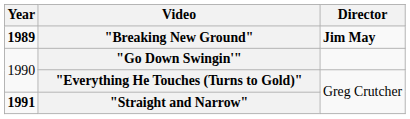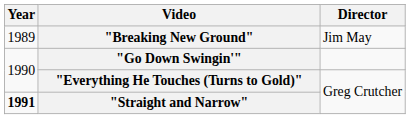(21, 37) bold -> (21, 37) normal
(349, 37) bold -> (347, 37) normal
